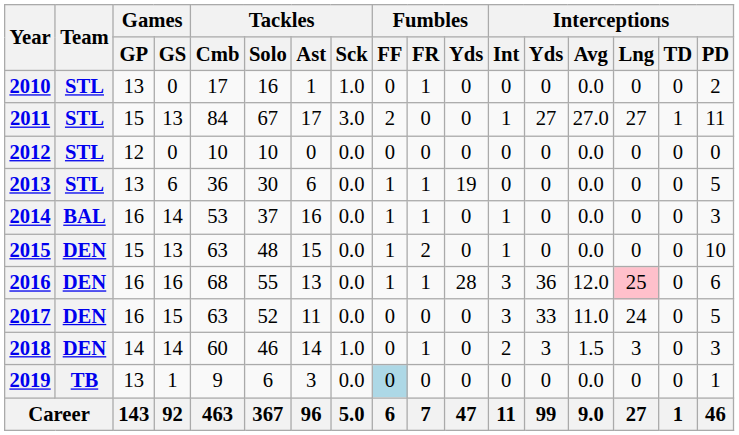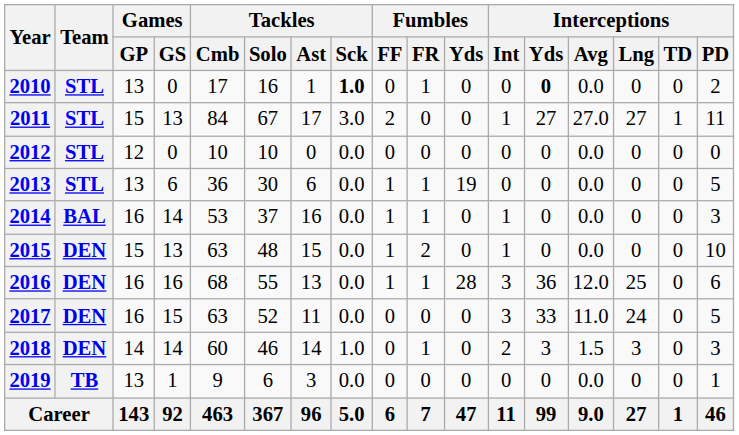(352, 86) normal -> (352, 86) bold
(546, 86) normal -> (546, 86) bold
(636, 282) pink background -> (636, 282) no background
(390, 380) lightblue background -> (390, 380) no background
